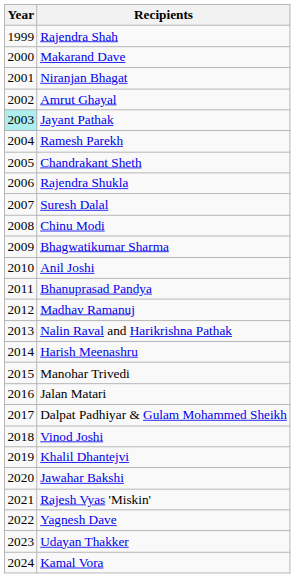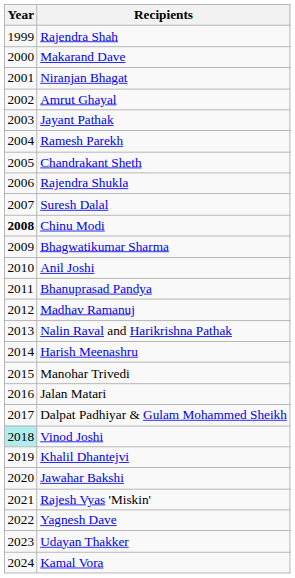(21, 120) paleturquoise background -> (21, 120) no background
(21, 225) normal -> (21, 225) bold
(21, 436) no background -> (21, 436) paleturquoise background
